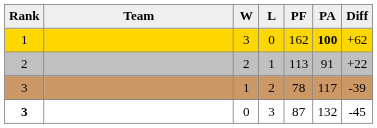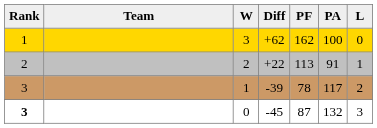columns swapped: (272, 16) <-> (357, 16)
(327, 40) bold -> (333, 40) normal
